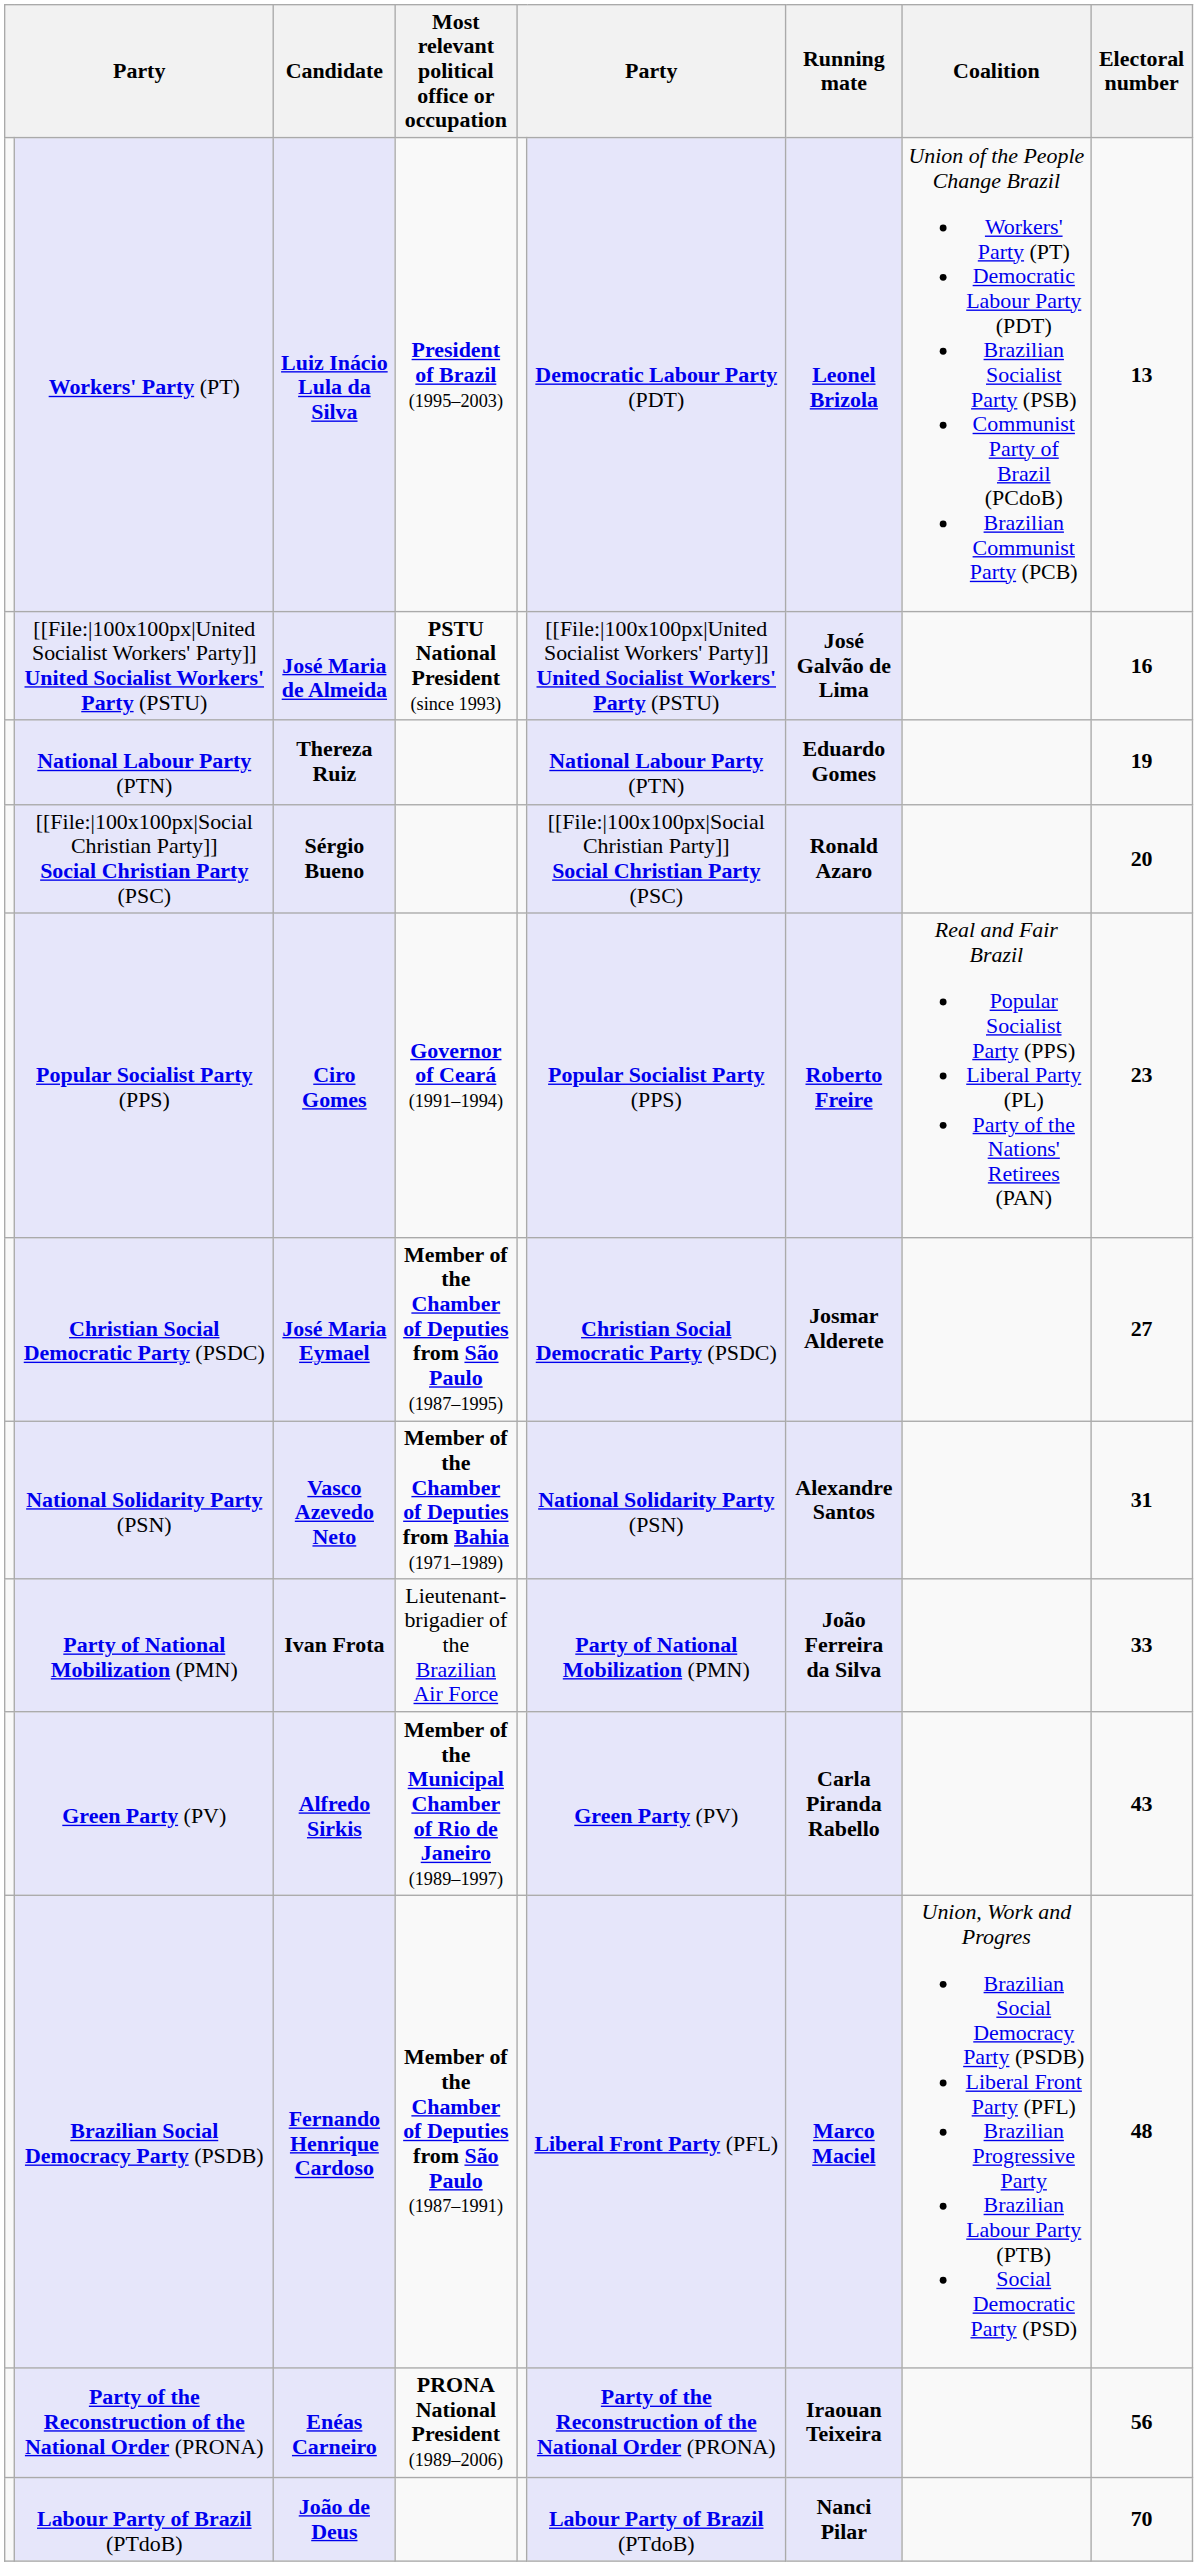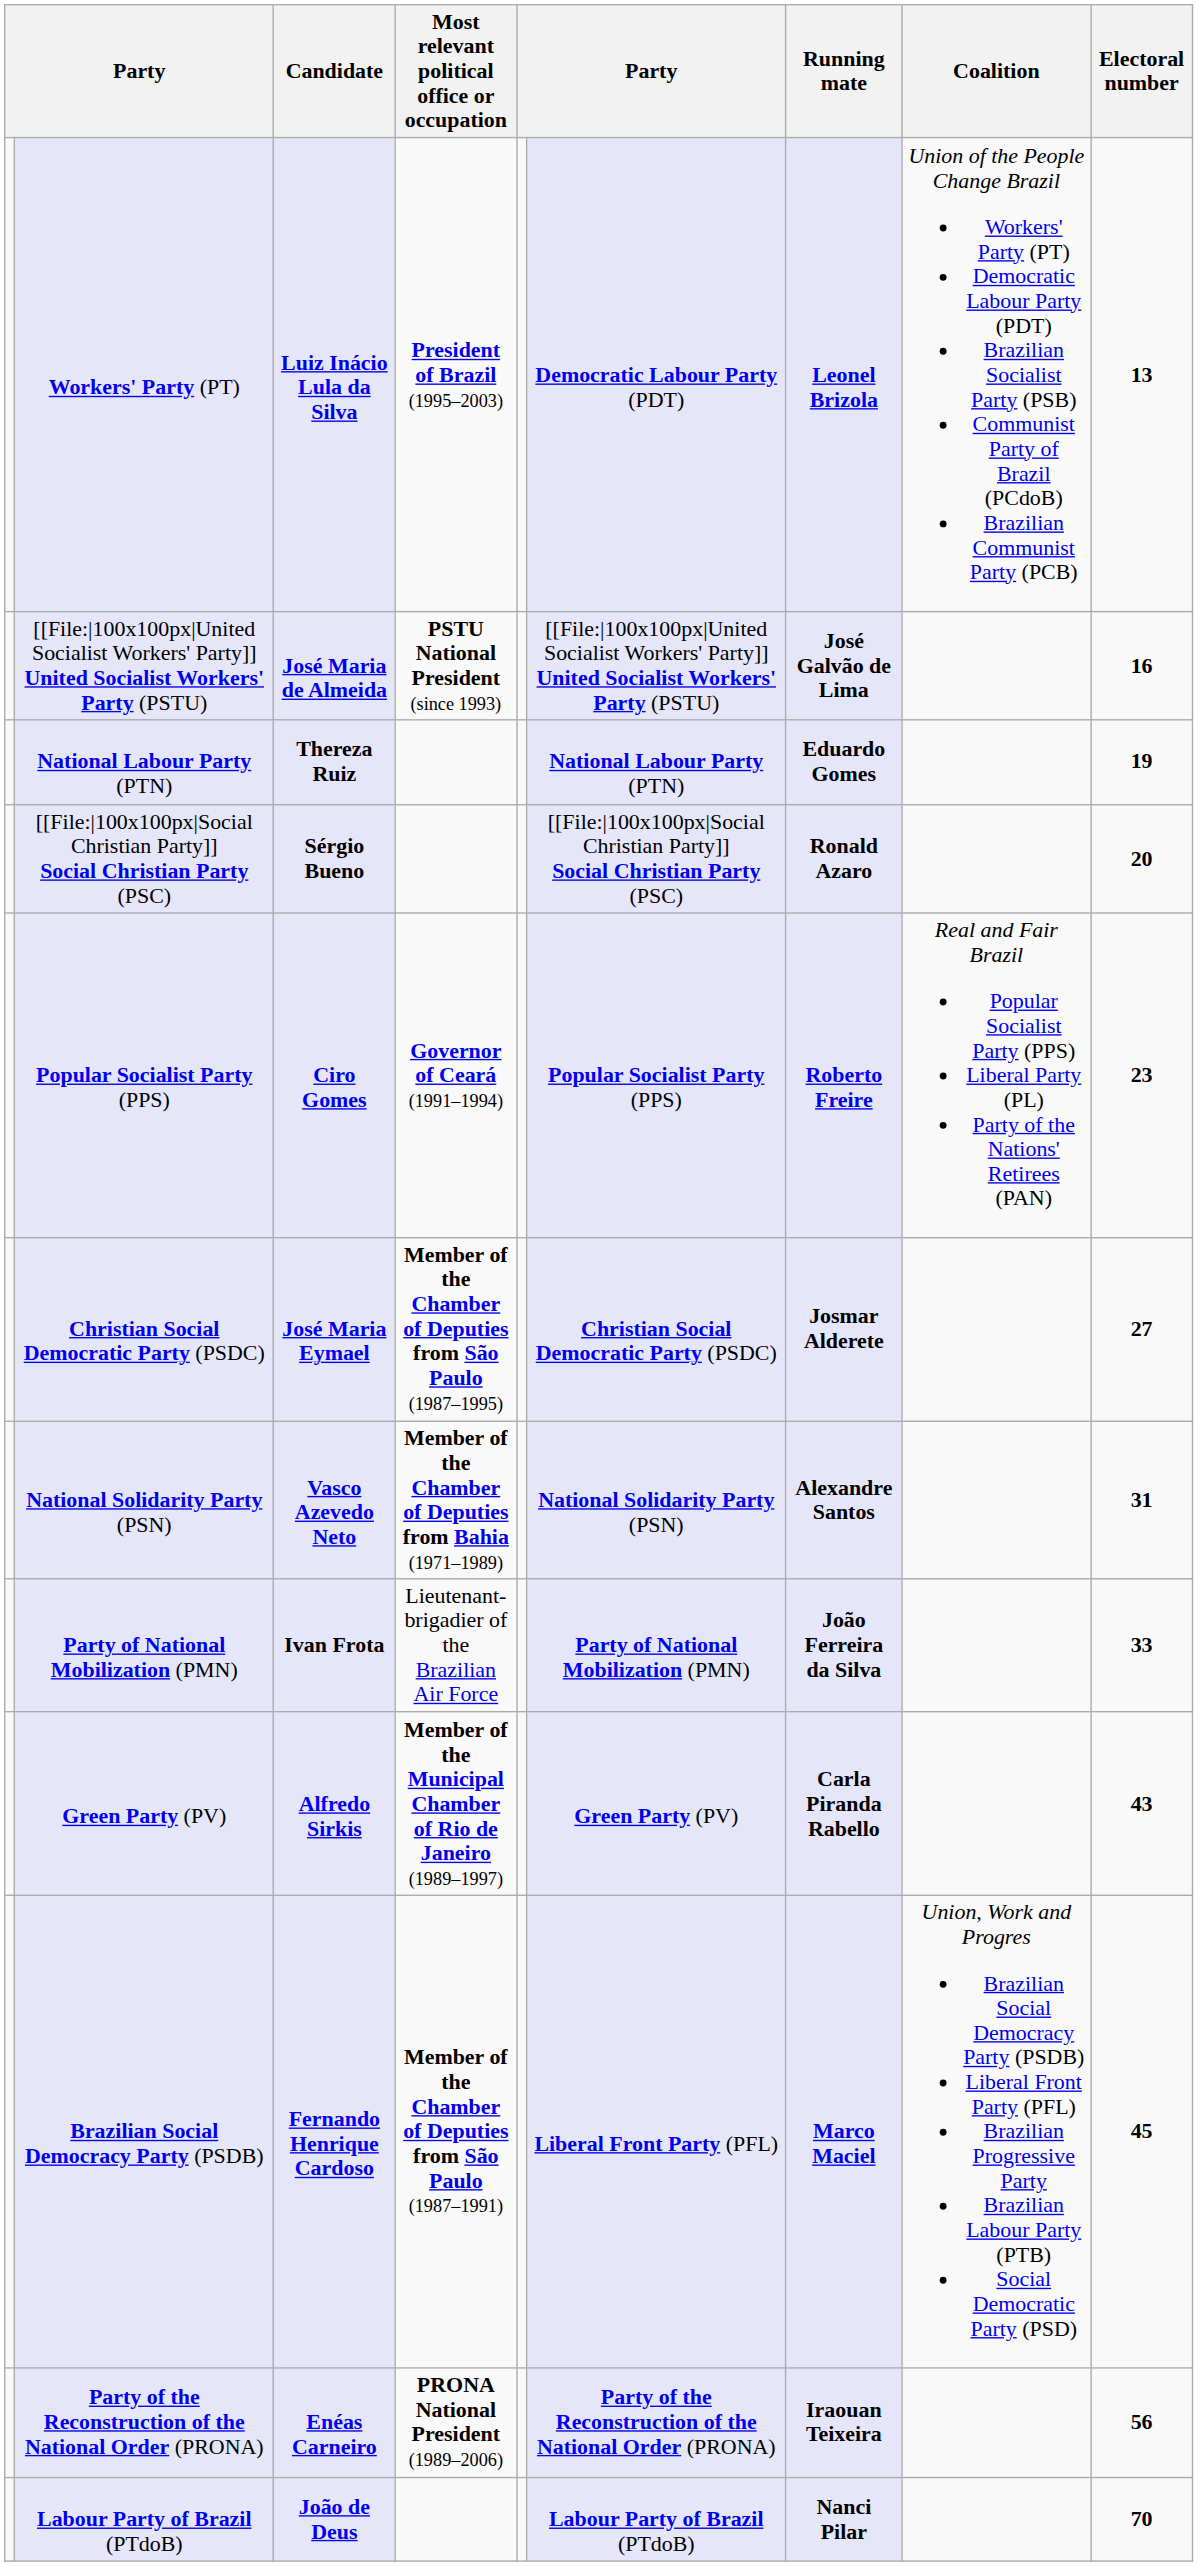(1142, 2131) 48 -> (1142, 2131) 45
